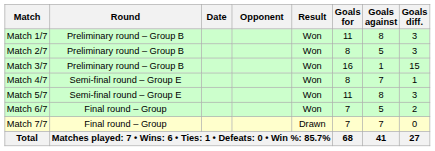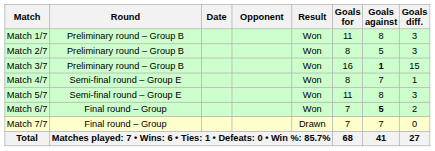(381, 65) normal -> (381, 65) bold
(381, 109) normal -> (381, 109) bold
